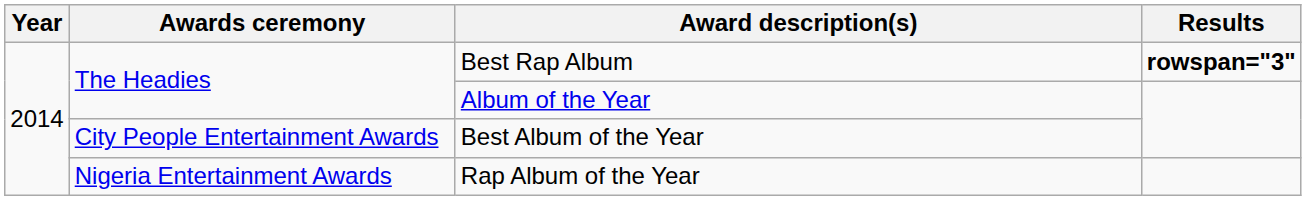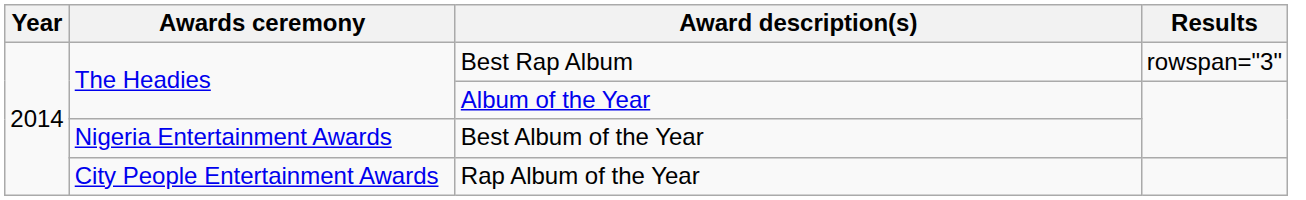(1221, 61) bold -> (1214, 61) normal
(257, 137) City People Entertainment Awards -> (233, 137) Nigeria Entertainment Awards
(233, 175) Nigeria Entertainment Awards -> (257, 175) City People Entertainment Awards
